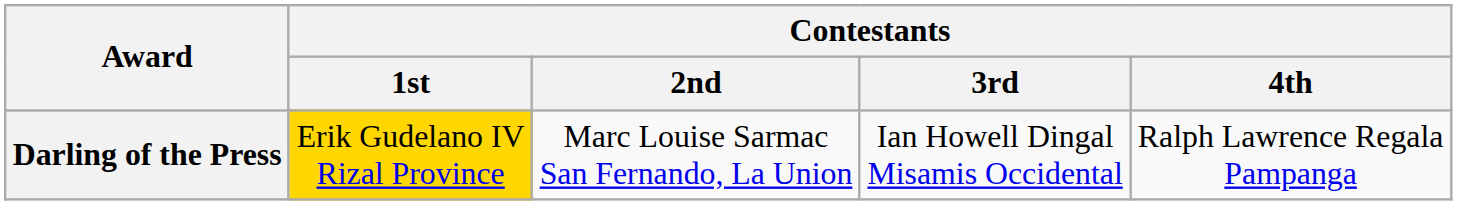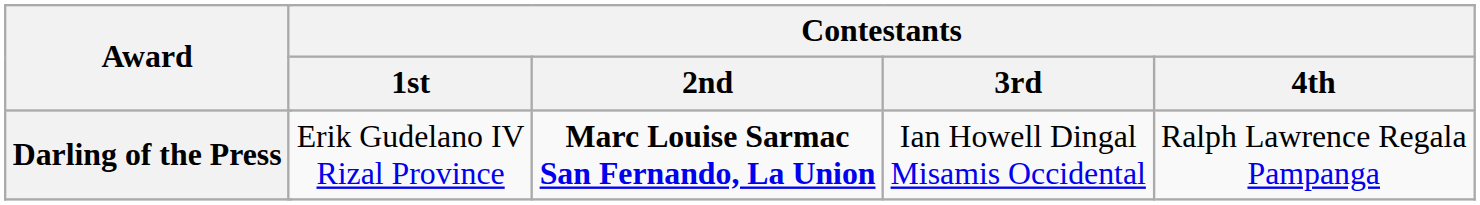(411, 154) gold background -> (411, 154) no background
(696, 154) normal -> (708, 154) bold
